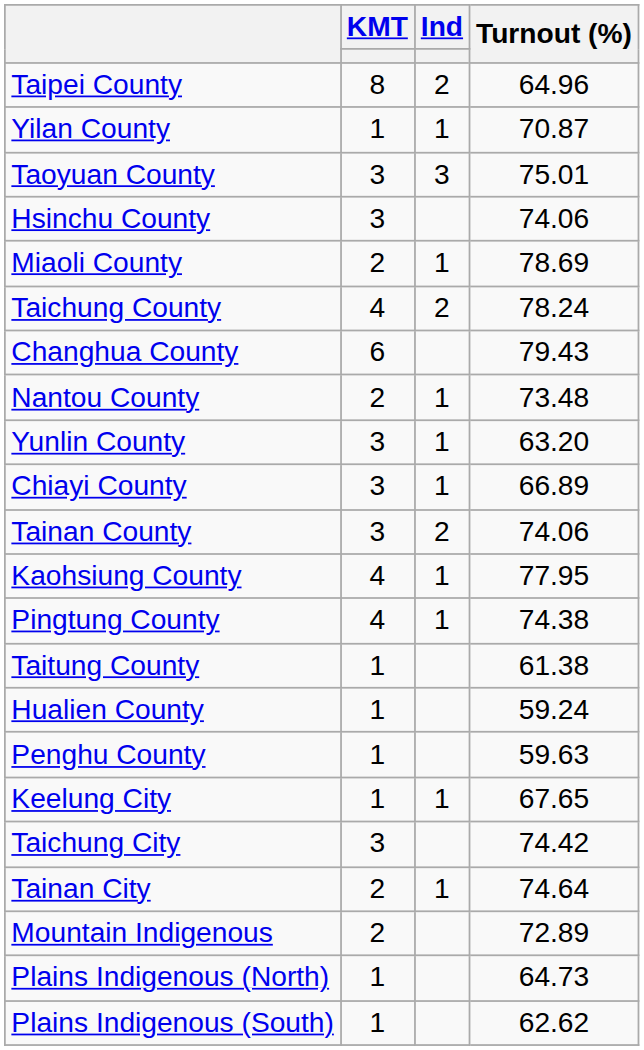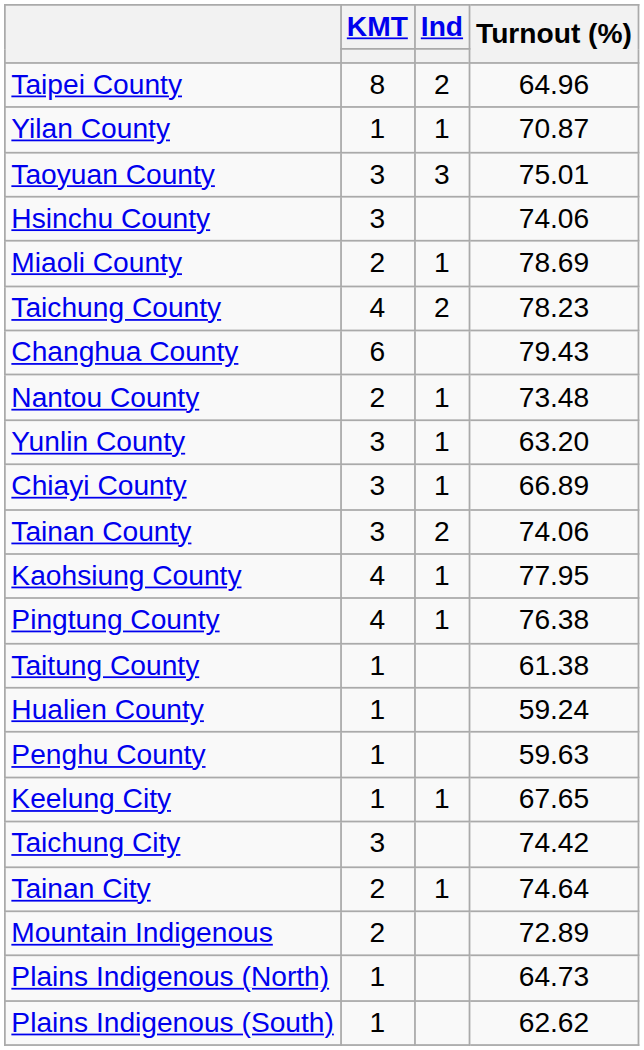(554, 307) 78.24 -> (554, 307) 78.23
(554, 620) 74.38 -> (554, 620) 76.38
